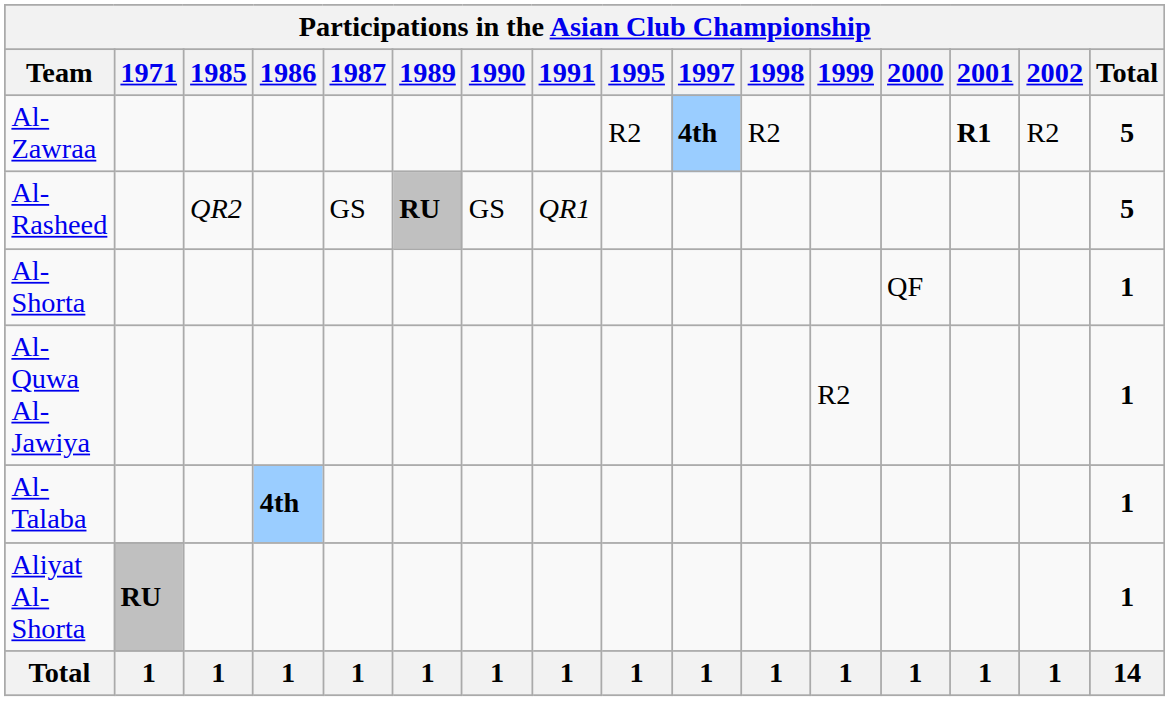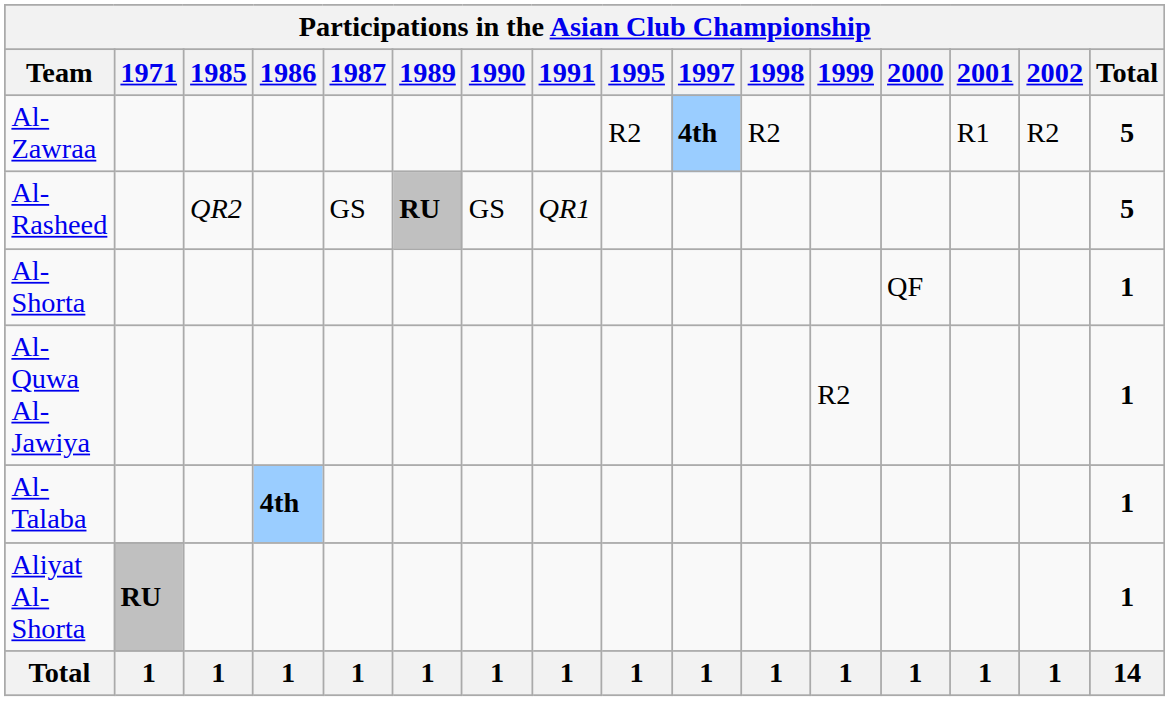(974, 132) bold -> (973, 132) normal
